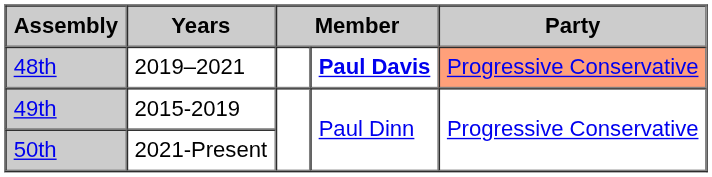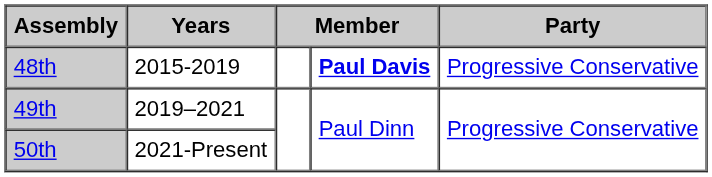(190, 67) 2019–2021 -> (187, 67) 2015-2019
(573, 67) lightsalmon background -> (573, 67) no background
(187, 108) 2015-2019 -> (190, 108) 2019–2021
